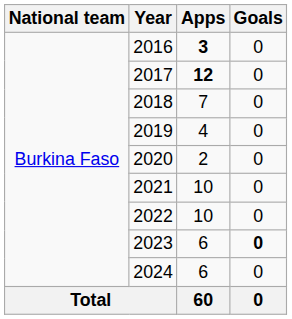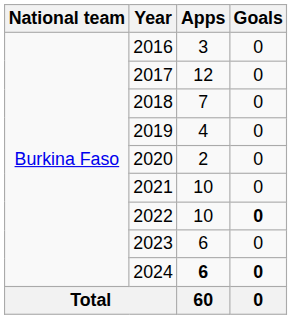(203, 46) bold -> (203, 46) normal
(203, 74) bold -> (203, 74) normal
(258, 215) normal -> (258, 215) bold
(258, 243) bold -> (258, 243) normal
(203, 272) normal -> (203, 272) bold
(258, 272) normal -> (258, 272) bold
